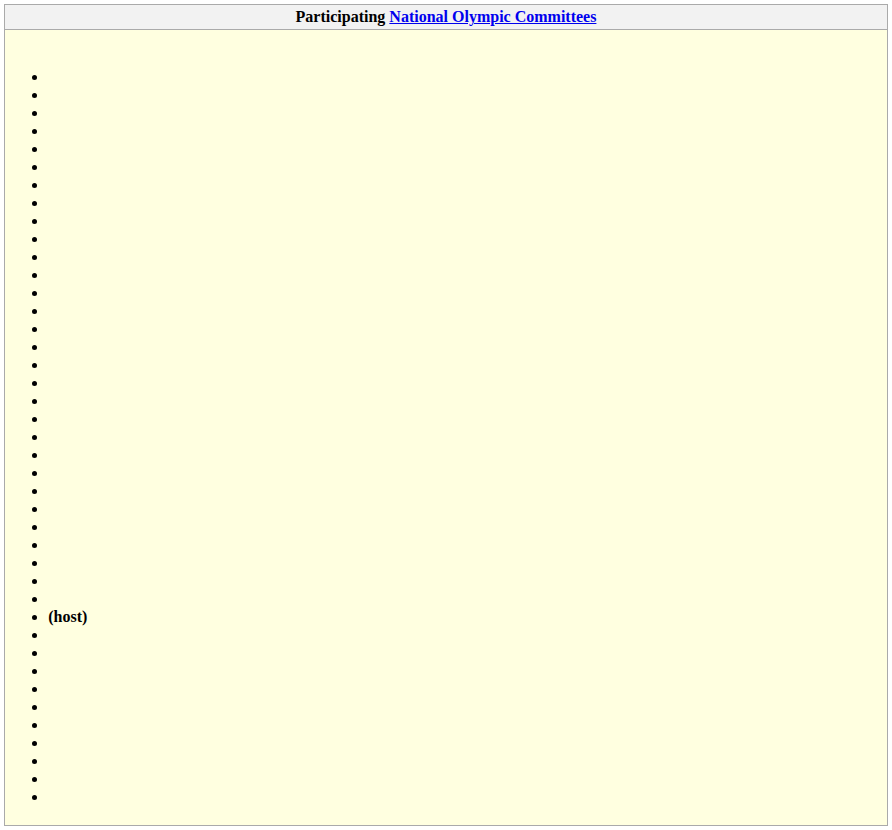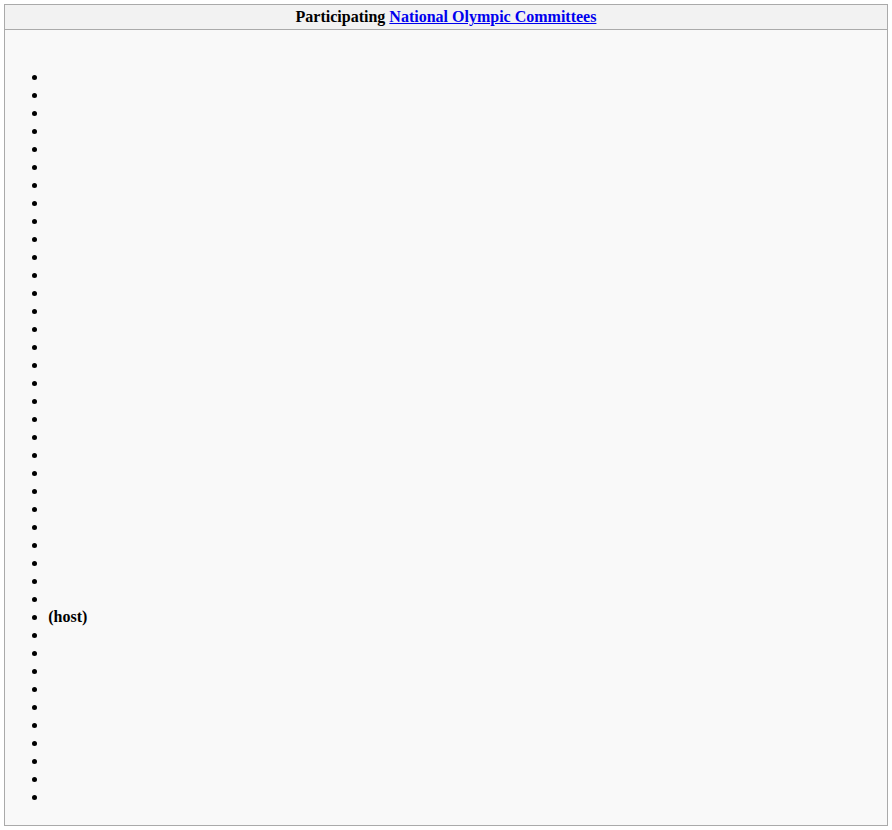(446, 437) lightyellow background -> (446, 437) no background
